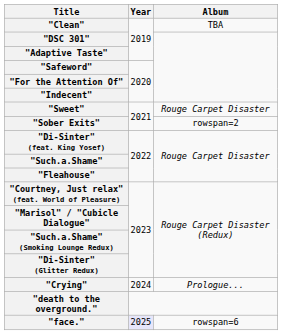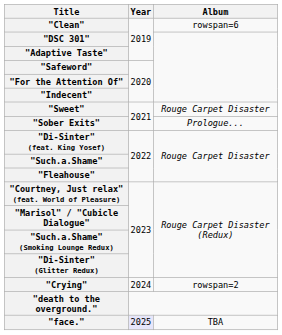(215, 25) TBA -> (215, 25) rowspan=6
(215, 123) rowspan=2 -> (215, 123) Prologue...
(215, 285) Prologue... -> (215, 285) rowspan=2
(215, 322) rowspan=6 -> (215, 322) TBA
